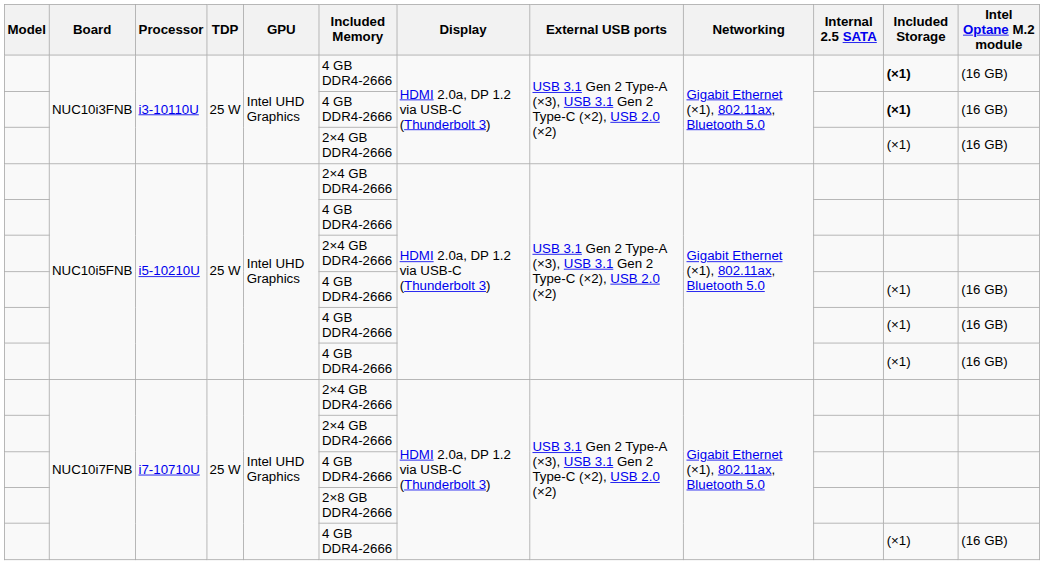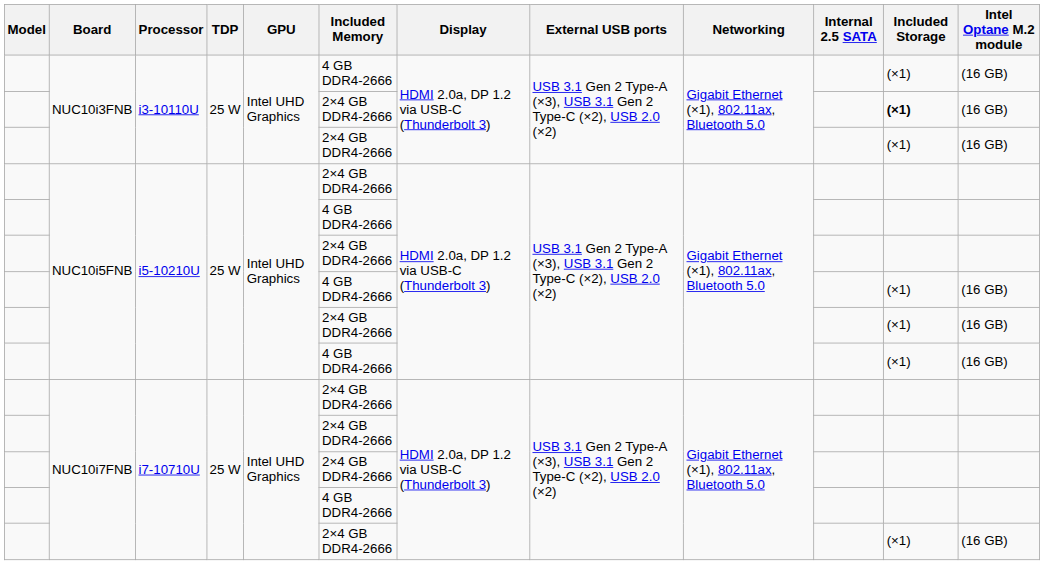(899, 73) bold -> (899, 73) normal
(357, 109) 4 GB DDR4-2666 -> (357, 109) 2×4 GB DDR4-2666
(357, 325) 4 GB DDR4-2666 -> (357, 325) 2×4 GB DDR4-2666
(357, 469) 4 GB DDR4-2666 -> (357, 469) 2×4 GB DDR4-2666
(357, 505) 2×8 GB DDR4-2666 -> (357, 505) 4 GB DDR4-2666
(357, 541) 4 GB DDR4-2666 -> (357, 541) 2×4 GB DDR4-2666
